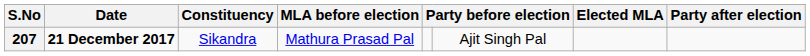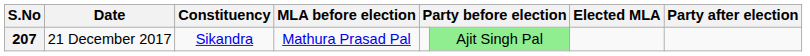(111, 39) bold -> (110, 39) normal
(503, 39) no background -> (500, 39) lightgreen background
